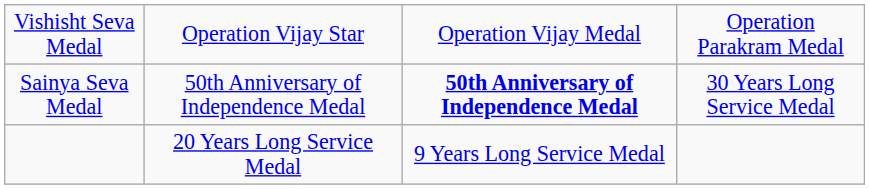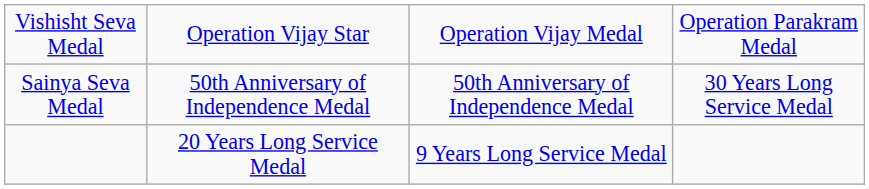(539, 94) bold -> (541, 94) normal
